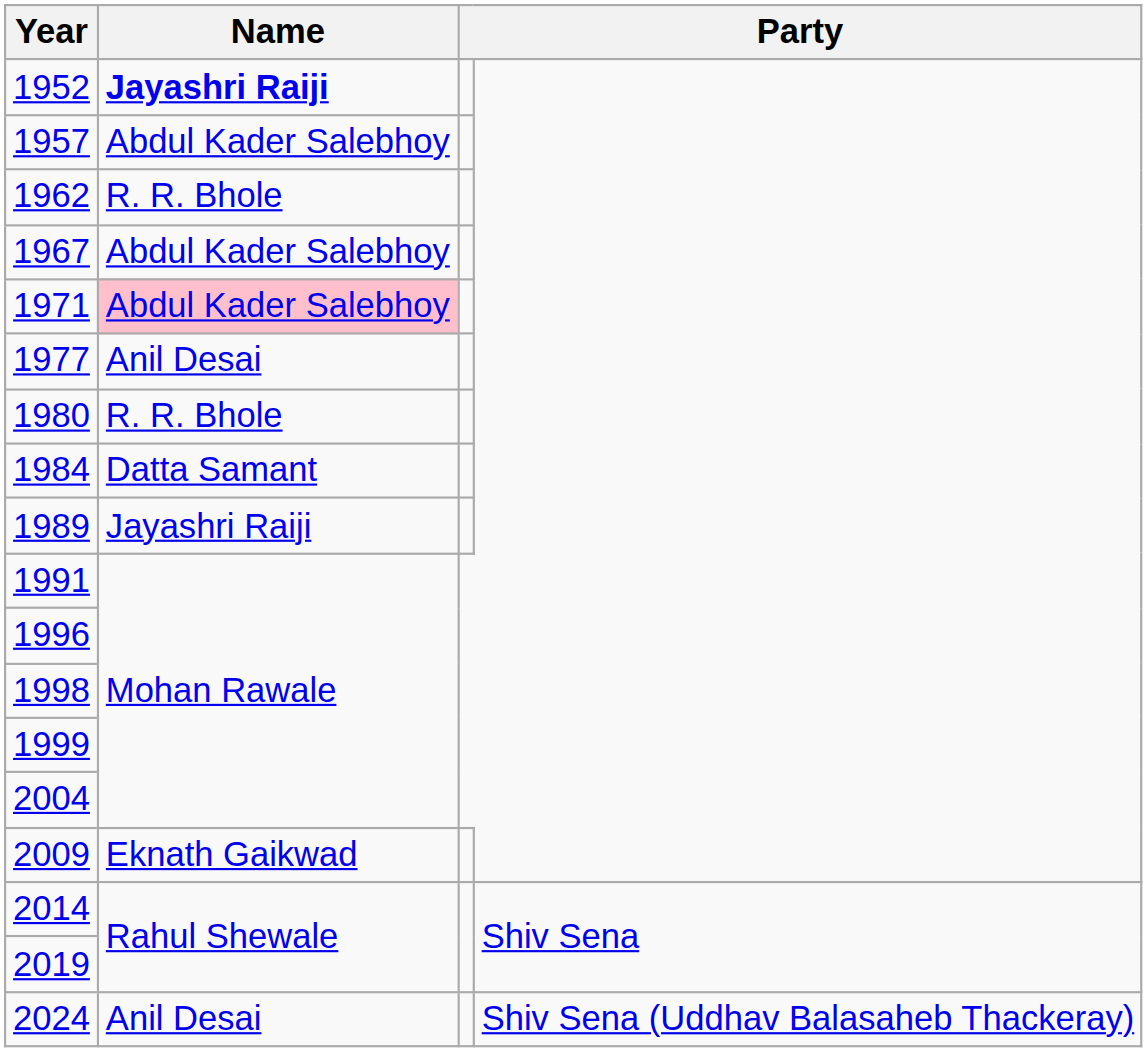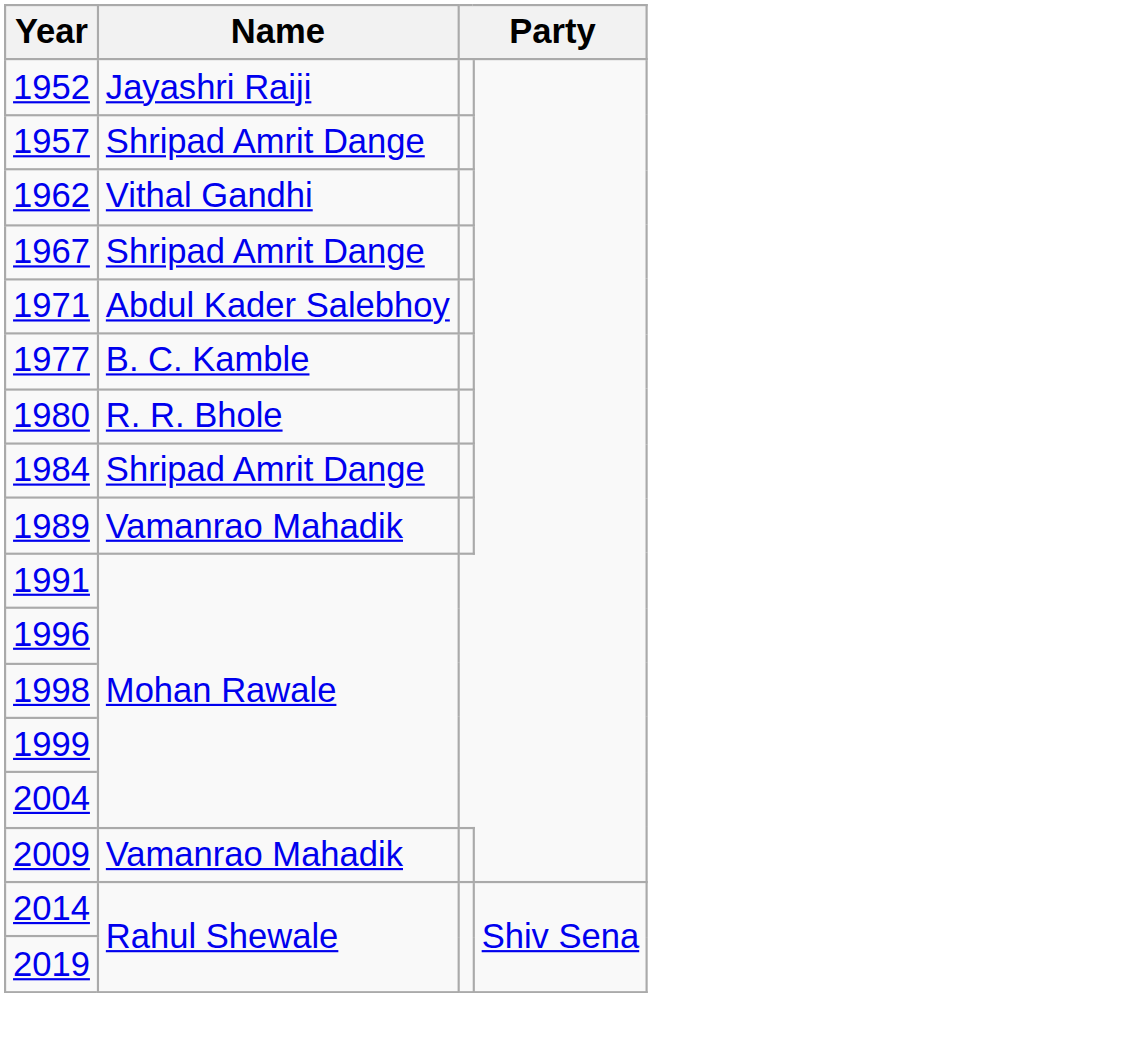(217, 86) bold -> (209, 86) normal
(278, 141) Abdul Kader Salebhoy -> (265, 141) Shripad Amrit Dange
(194, 196) R. R. Bhole -> (209, 196) Vithal Gandhi
(278, 251) Abdul Kader Salebhoy -> (265, 251) Shripad Amrit Dange
(278, 305) pink background -> (278, 305) no background
(184, 360) Anil Desai -> (208, 360) B. C. Kamble
(212, 470) Datta Samant -> (265, 470) Shripad Amrit Dange
(209, 525) Jayashri Raiji -> (254, 525) Vamanrao Mahadik
(232, 854) Eknath Gaikwad -> (254, 854) Vamanrao Mahadik
- row: (51, 1018)
